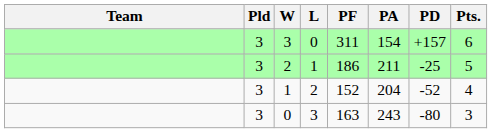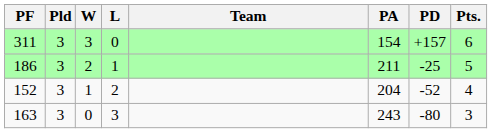columns swapped: (124, 16) <-> (348, 16)
